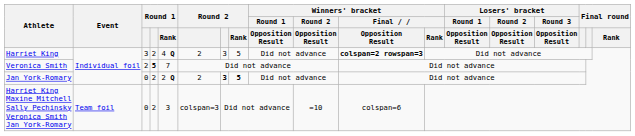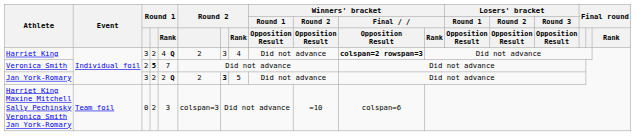(239, 53) 5 -> (239, 53) 4
(146, 78) 0 -> (146, 78) 3
(239, 78) bold -> (239, 78) normal
